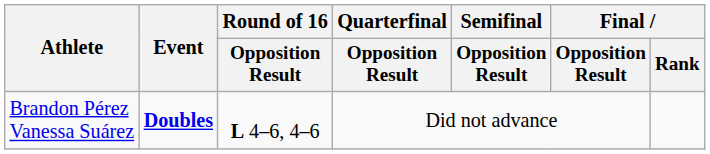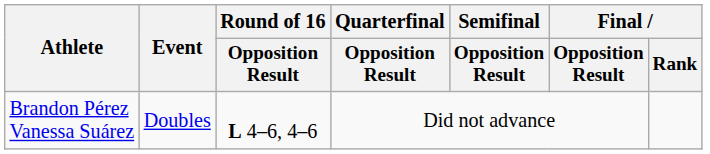(178, 120) bold -> (177, 120) normal
